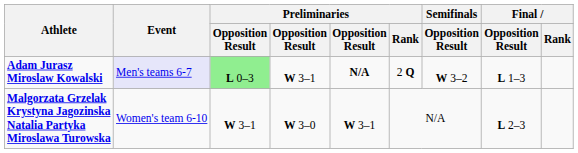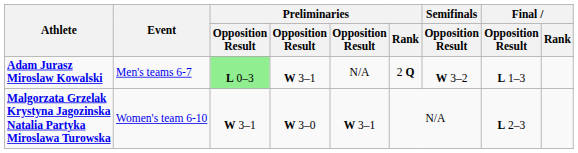(154, 72) lavender background -> (154, 72) no background
(360, 72) bold -> (360, 72) normal
